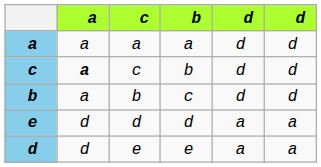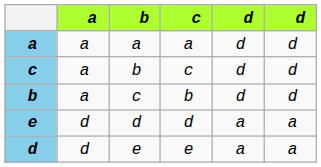columns swapped: (135, 18) <-> (187, 18)
(75, 70) bold -> (75, 70) normal
